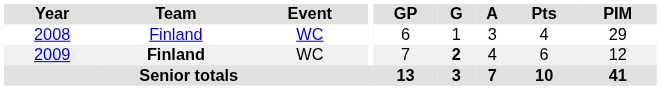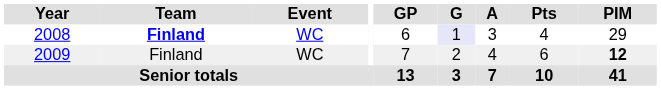(176, 34) normal -> (176, 34) bold
(456, 34) no background -> (456, 34) lavender background
(176, 54) bold -> (176, 54) normal
(456, 54) bold -> (456, 54) normal
(618, 54) normal -> (618, 54) bold
